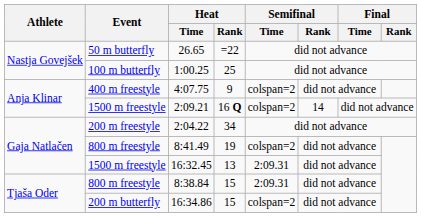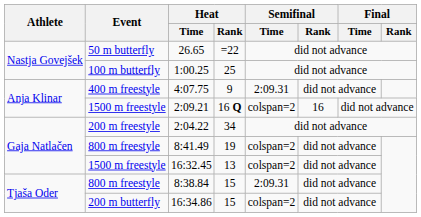(271, 89) colspan=2 -> (271, 89) 2:09.31
(318, 108) 14 -> (318, 108) 16
(271, 165) 2:09.31 -> (271, 165) colspan=2
